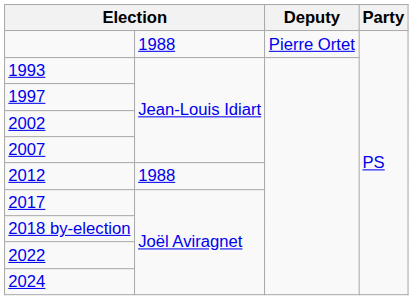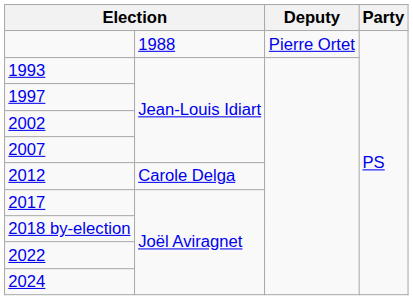(157, 176) 1988 -> (187, 176) Carole Delga
